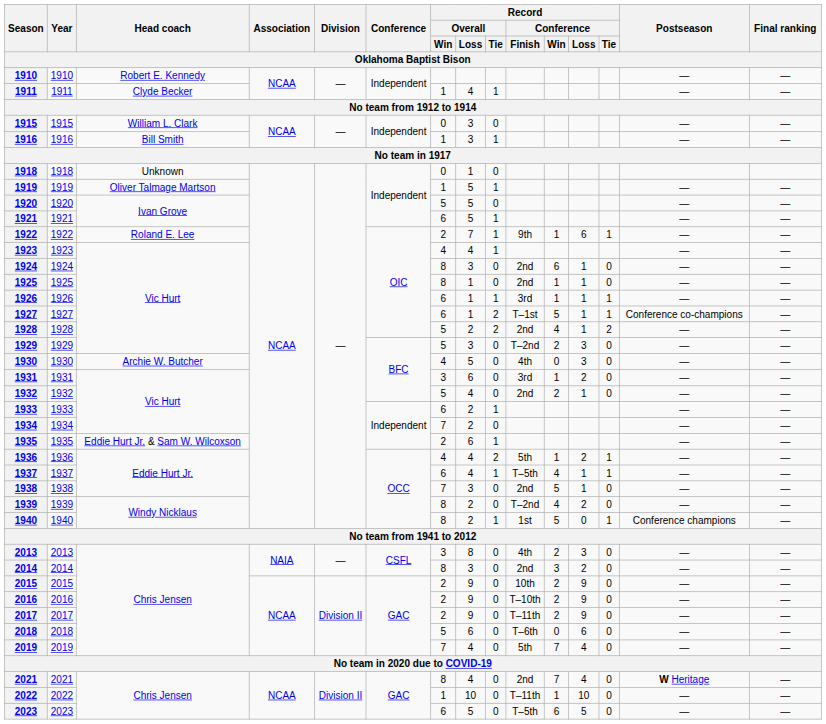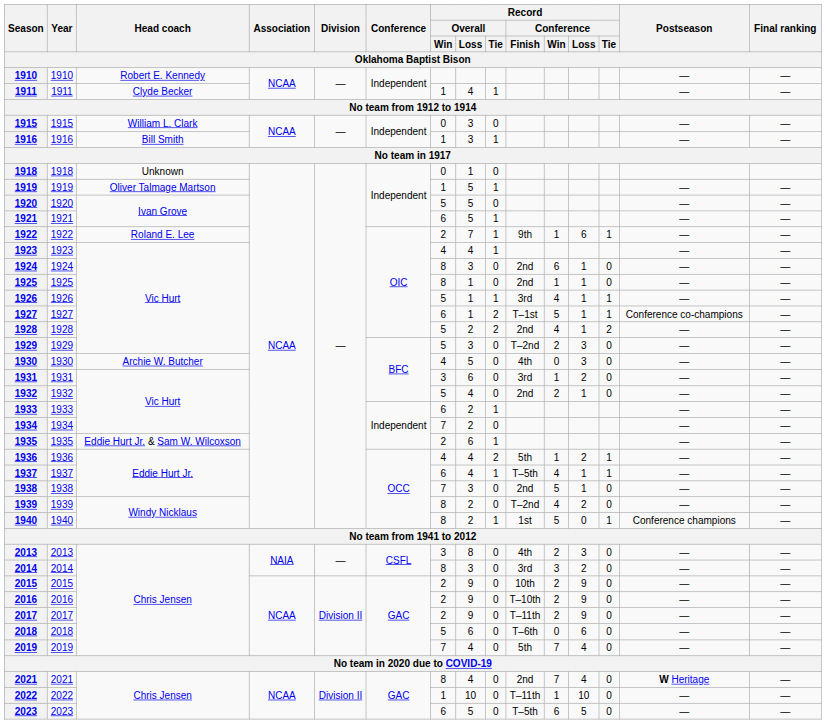(443, 298) 6 -> (443, 298) 5
(557, 298) 1 -> (557, 298) 4
(525, 568) 2nd -> (525, 568) 3rd
